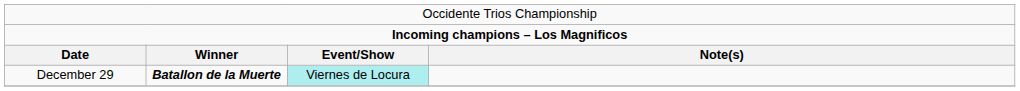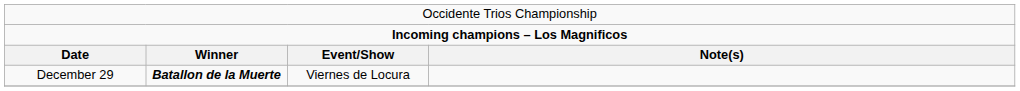(358, 75) paleturquoise background -> (358, 75) no background
